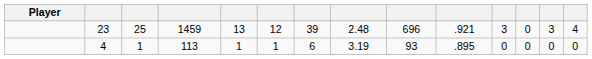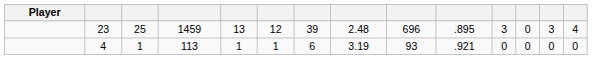(464, 29) .921 -> (464, 29) .895
(464, 46) .895 -> (464, 46) .921
